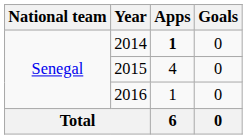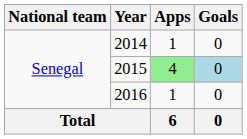(172, 43) bold -> (172, 43) normal
(172, 69) no background -> (172, 69) lightgreen background
(218, 69) no background -> (218, 69) lightblue background
